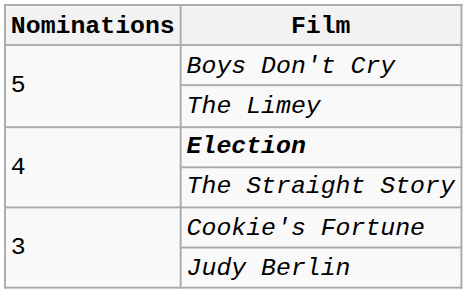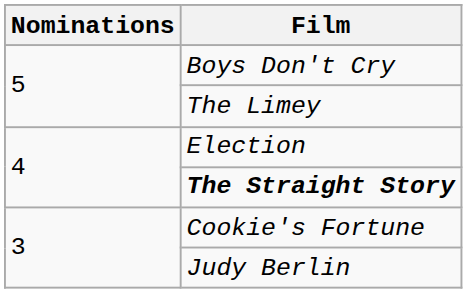(246, 147) bold -> (246, 147) normal
(321, 187) normal -> (321, 187) bold
